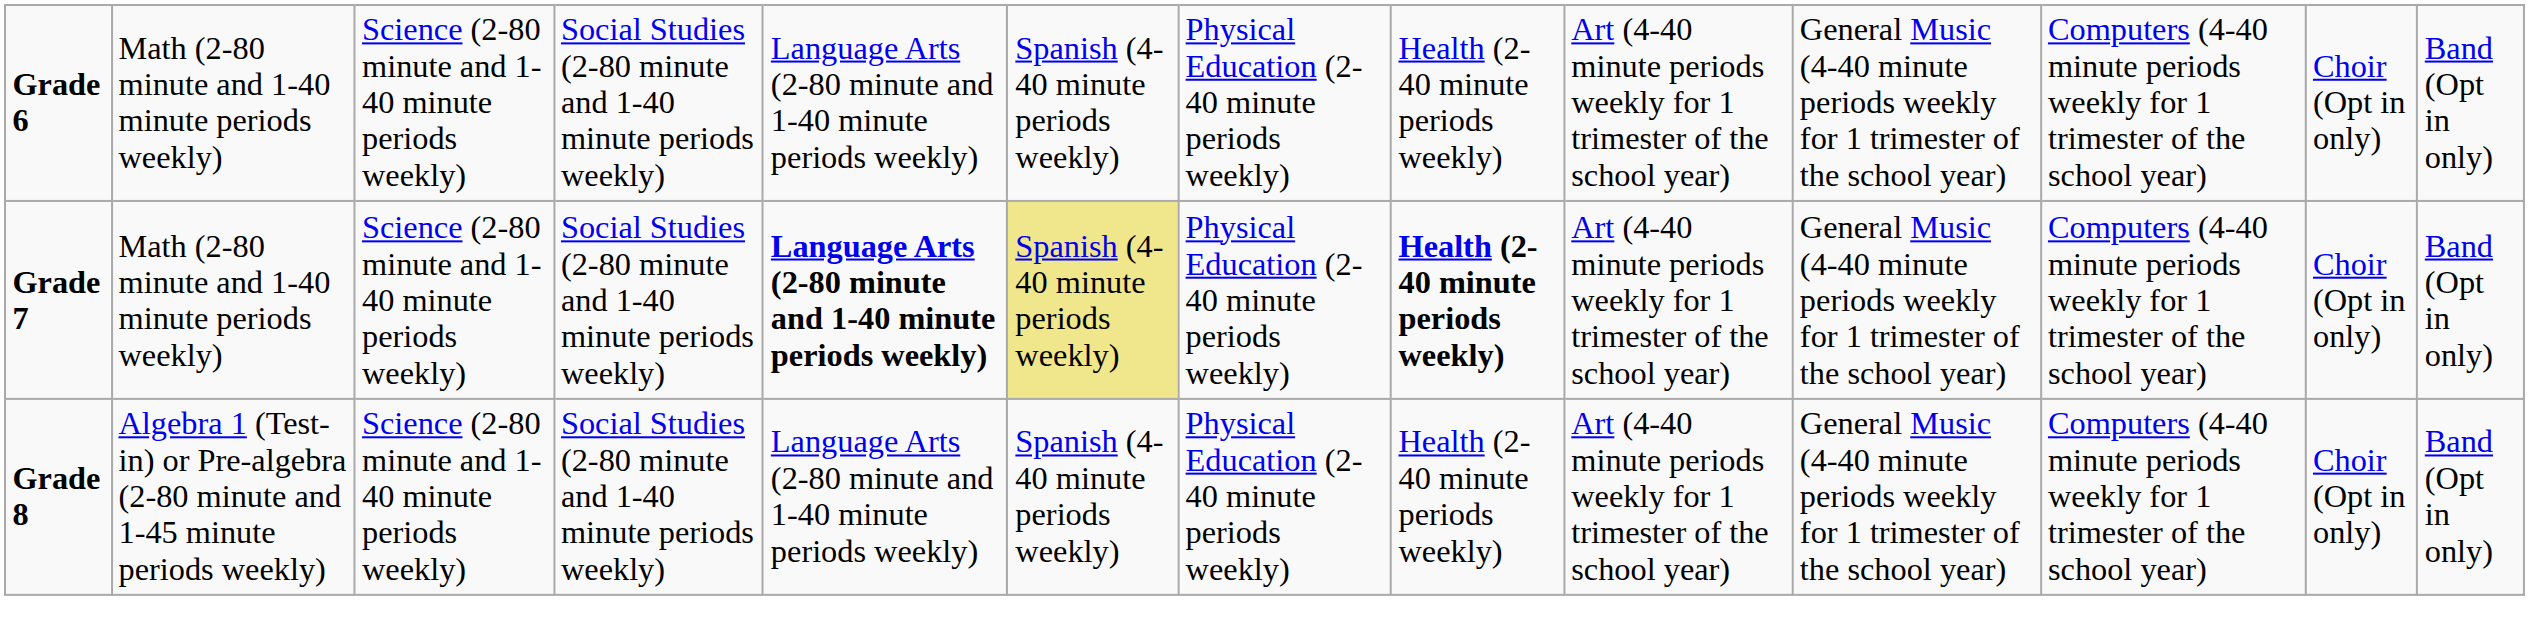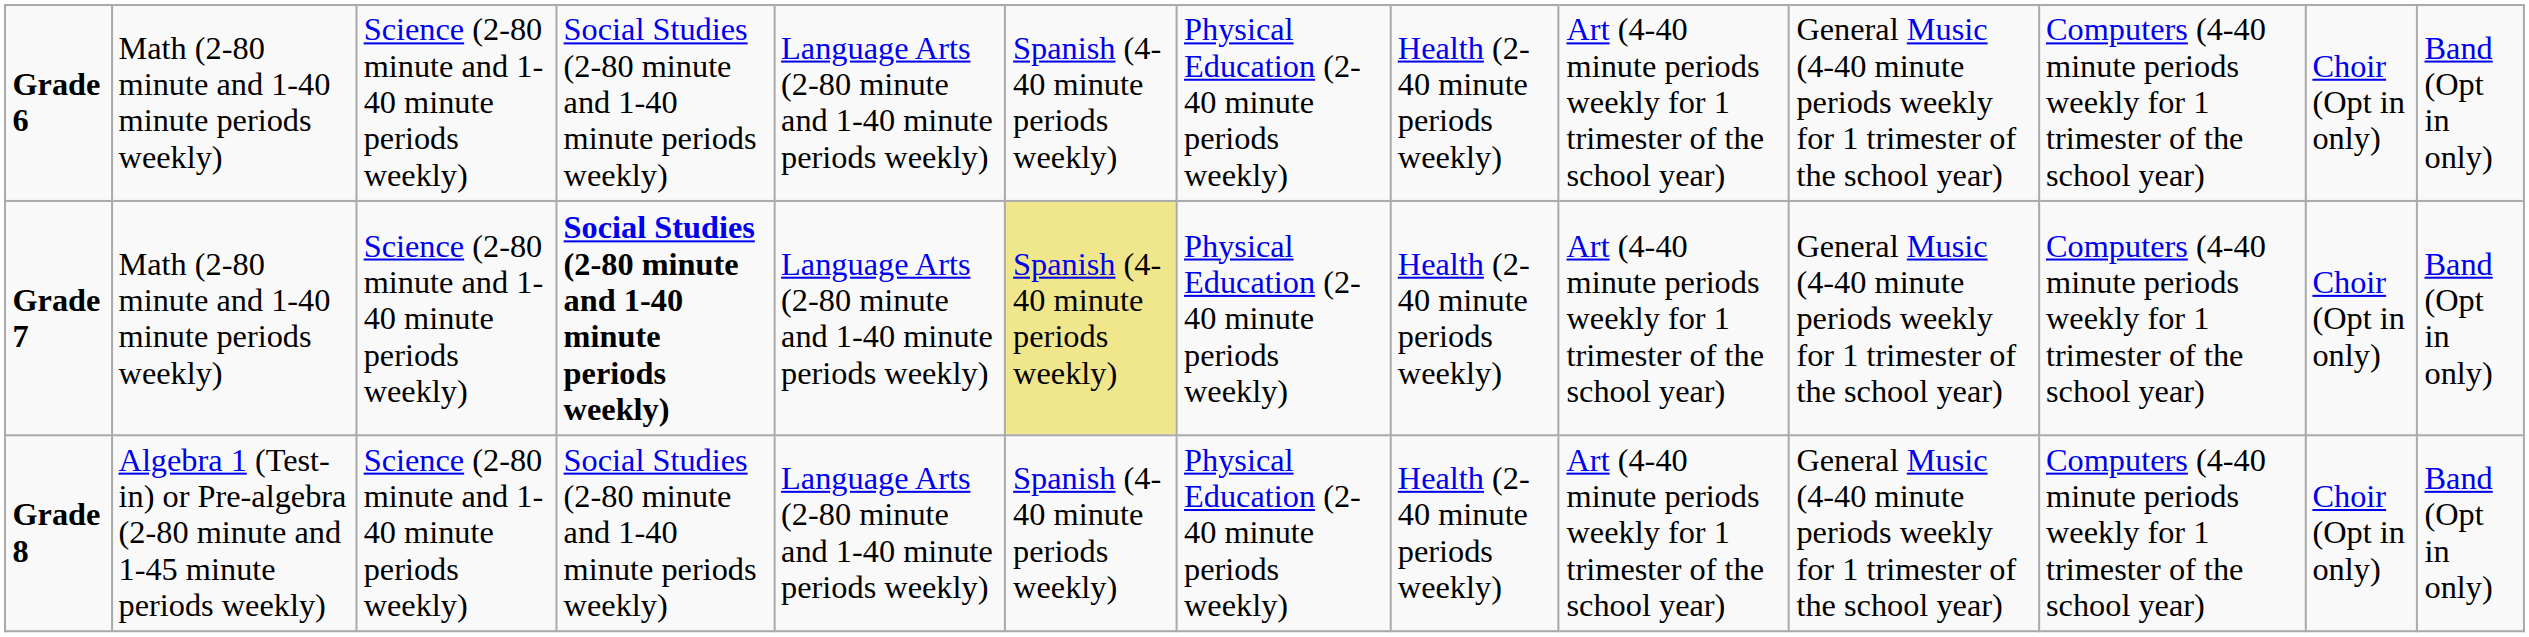(657, 299) normal -> (659, 317) bold
(883, 299) bold -> (887, 317) normal
(1468, 299) bold -> (1464, 317) normal
